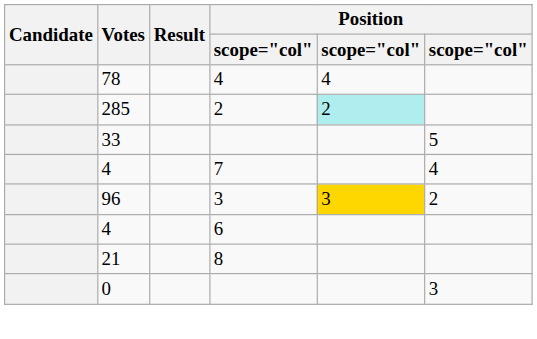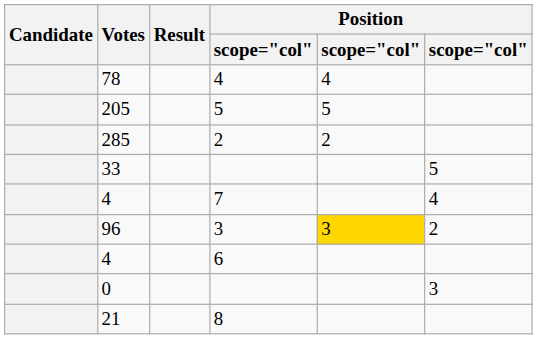+ row: (116, 109)
(326, 109) paleturquoise background -> (326, 139) no background
rows swapped: (106, 288) <-> (111, 259)
